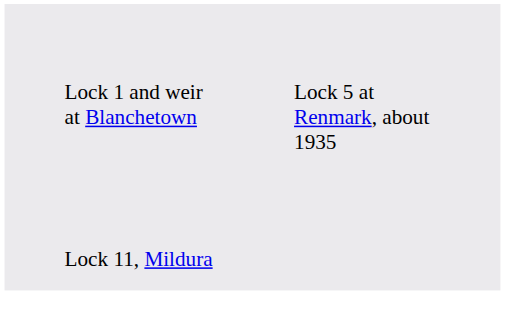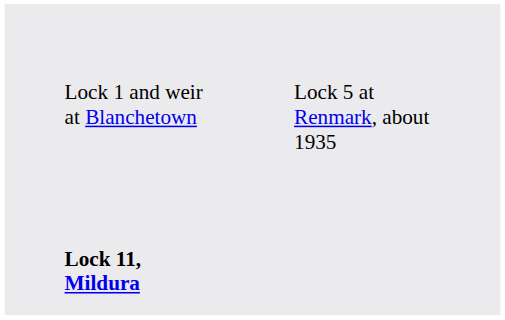(139, 259) normal -> (103, 271) bold
